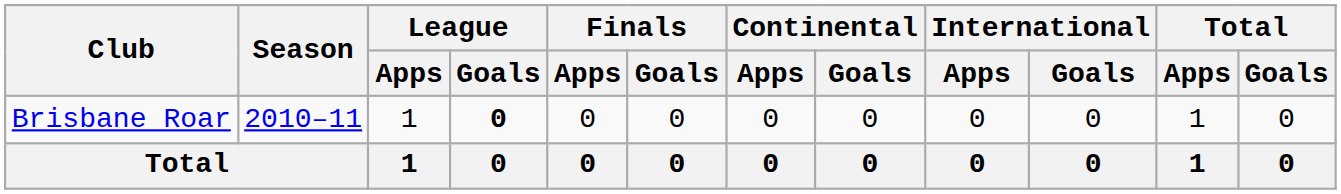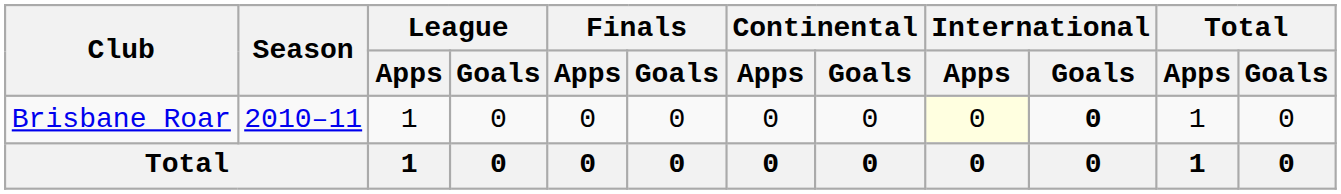(498, 119) bold -> (498, 119) normal
(977, 119) no background -> (977, 119) lightyellow background
(1093, 119) normal -> (1093, 119) bold
